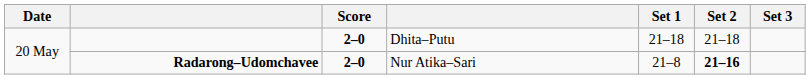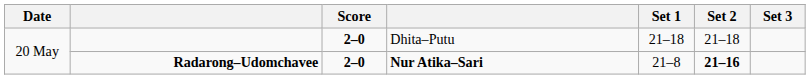(433, 63) normal -> (437, 63) bold
